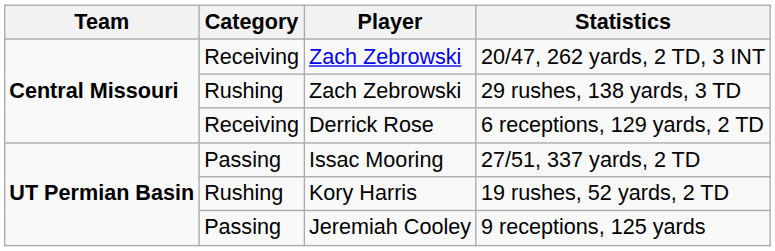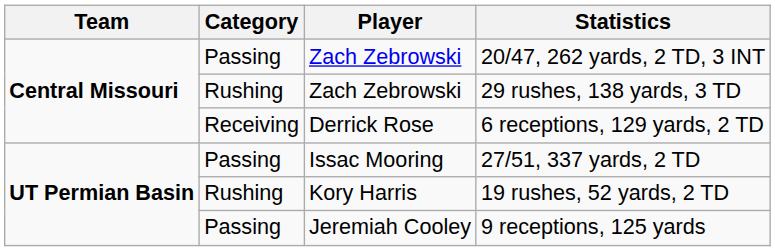(252, 56) Receiving -> (243, 56) Passing
